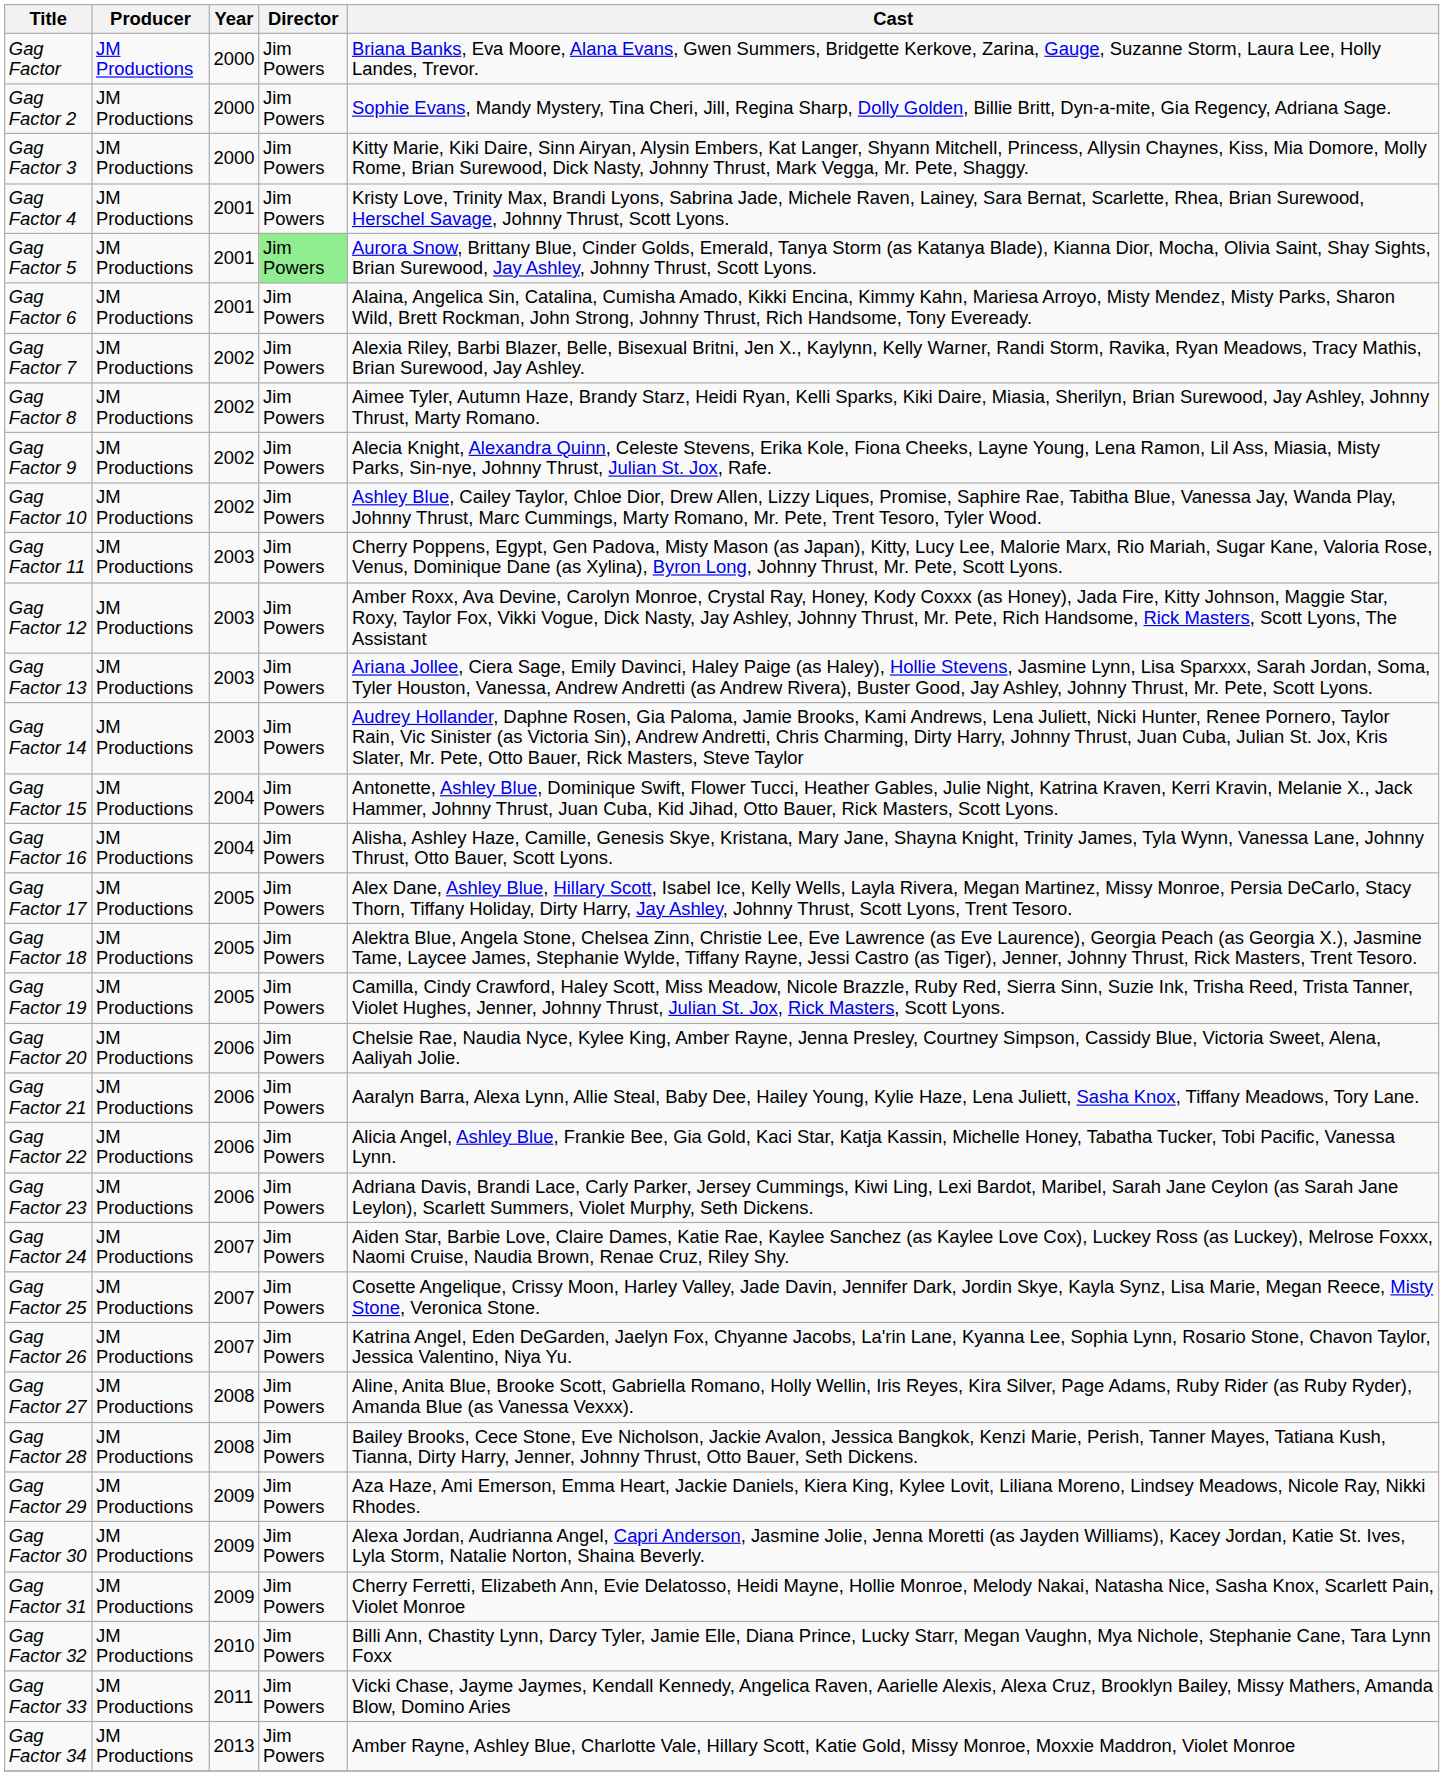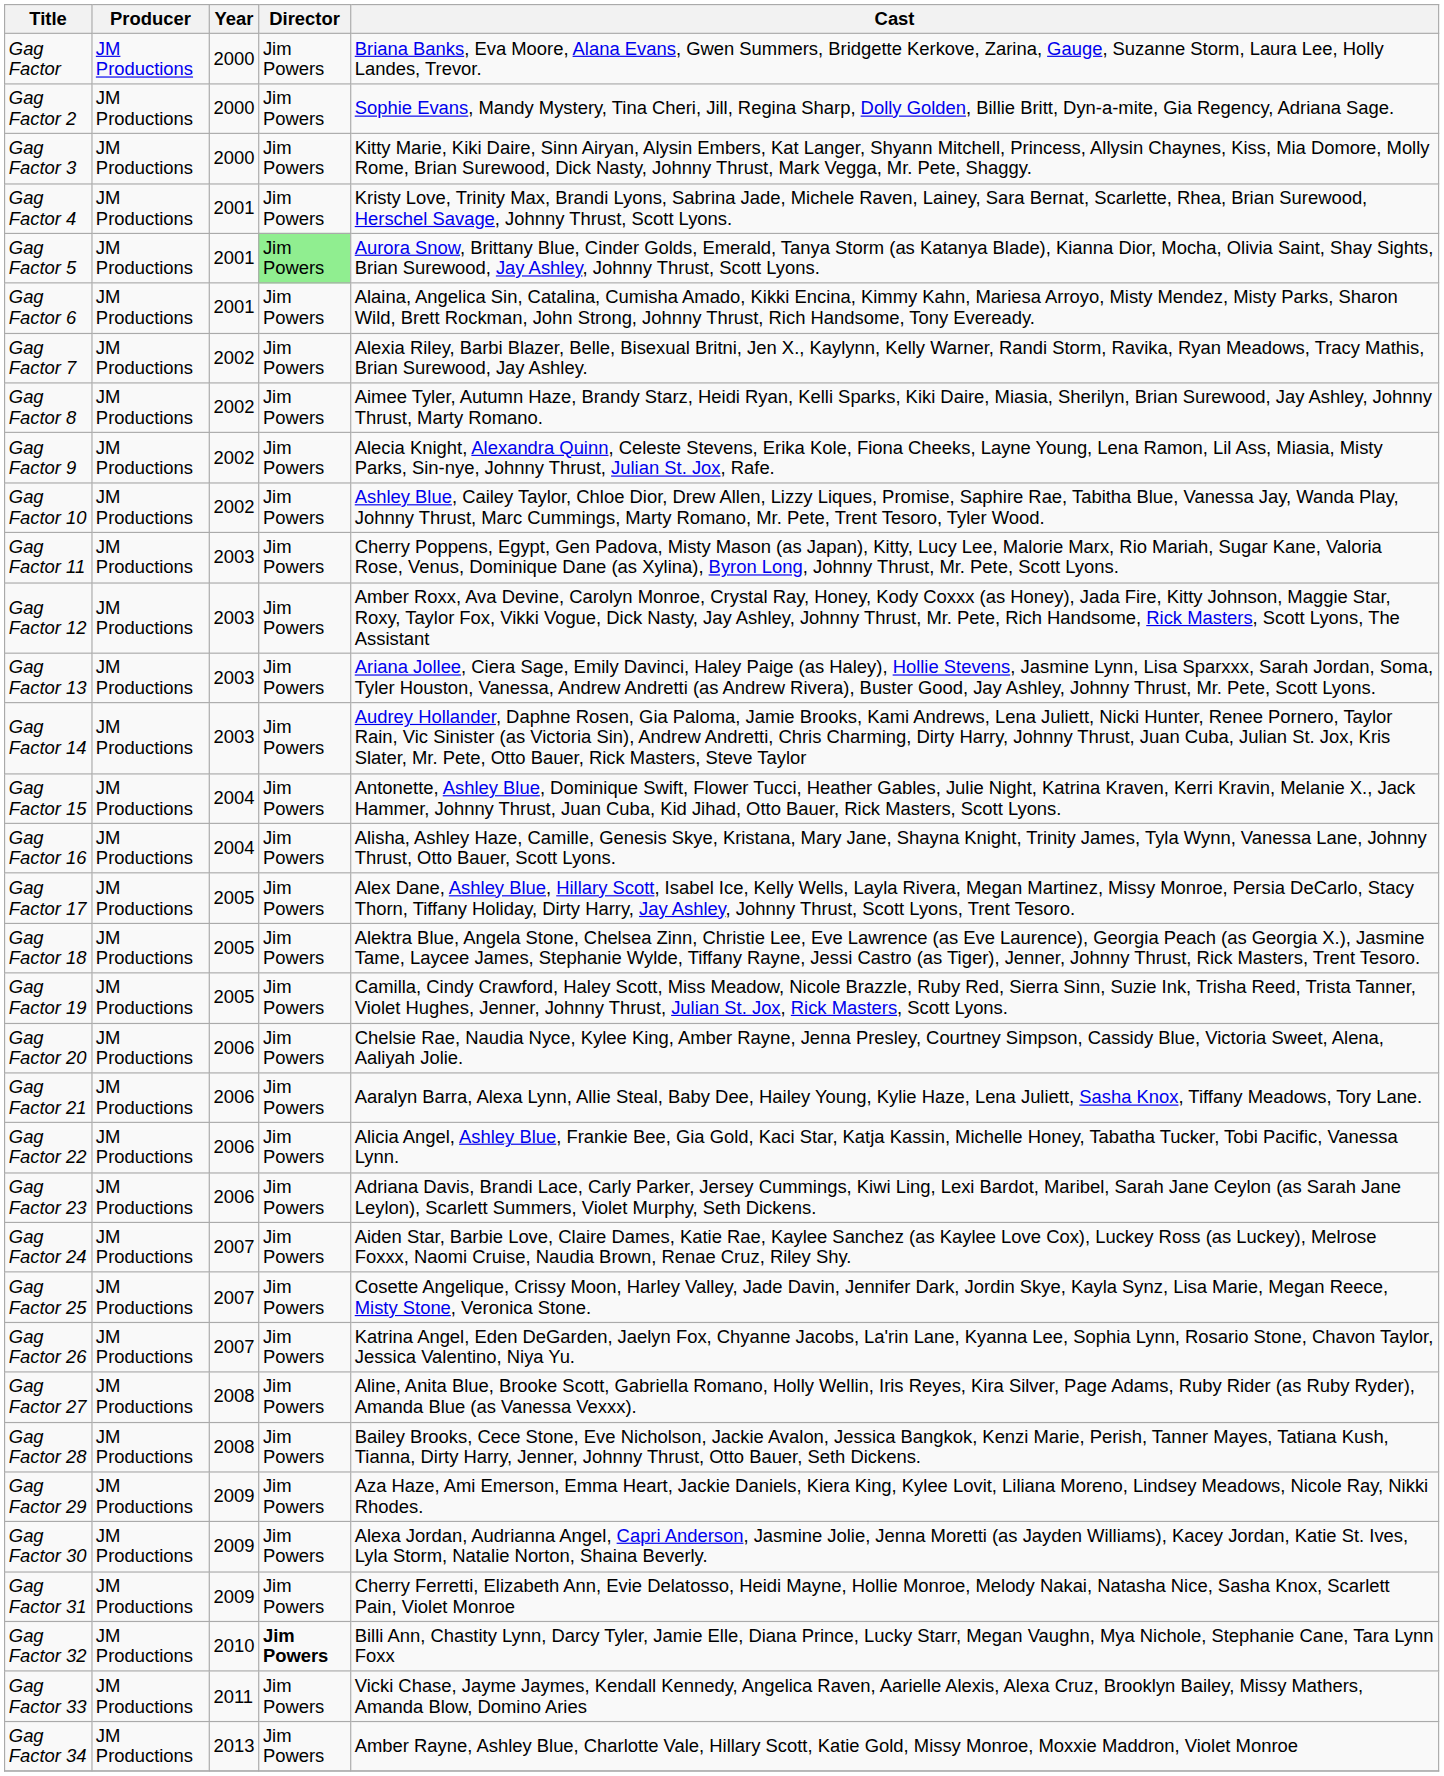(294, 1646) normal -> (296, 1646) bold
